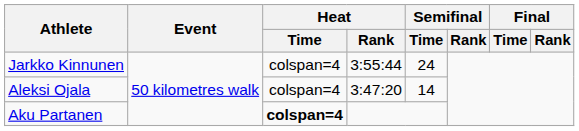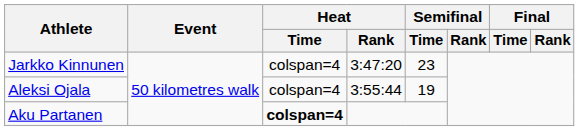(376, 65) 3:55:44 -> (376, 65) 3:47:20
(426, 65) 24 -> (426, 65) 23
(376, 90) 3:47:20 -> (376, 90) 3:55:44
(426, 90) 14 -> (426, 90) 19
